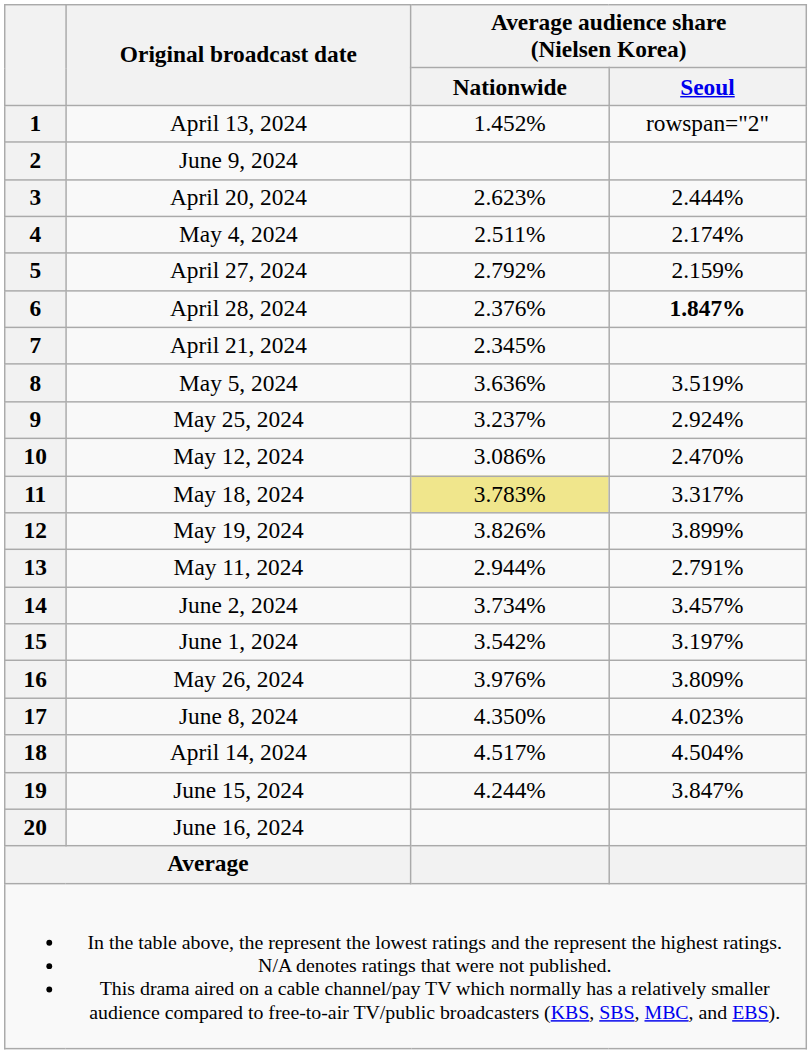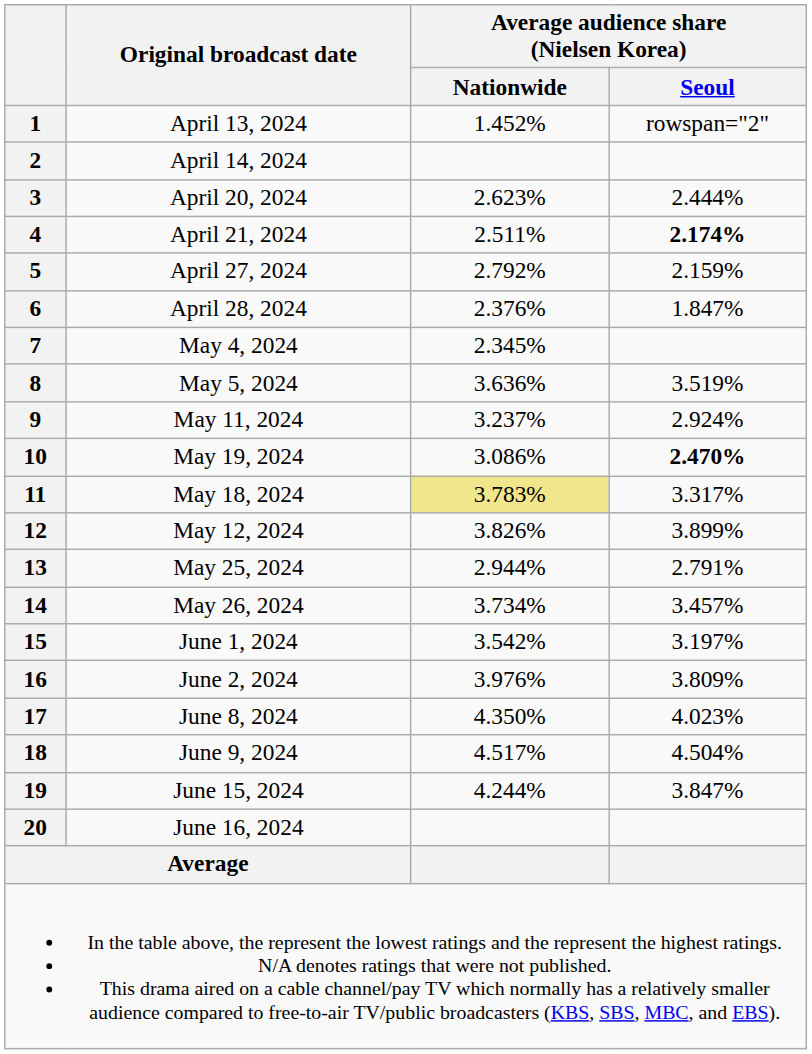(238, 160) June 9, 2024 -> (238, 160) April 14, 2024
(238, 234) May 4, 2024 -> (238, 234) April 21, 2024
(707, 234) normal -> (707, 234) bold
(707, 308) bold -> (707, 308) normal
(238, 345) April 21, 2024 -> (238, 345) May 4, 2024
(238, 419) May 25, 2024 -> (238, 419) May 11, 2024
(238, 456) May 12, 2024 -> (238, 456) May 19, 2024
(707, 456) normal -> (707, 456) bold
(238, 530) May 19, 2024 -> (238, 530) May 12, 2024
(238, 567) May 11, 2024 -> (238, 567) May 25, 2024
(238, 605) June 2, 2024 -> (238, 605) May 26, 2024
(238, 679) May 26, 2024 -> (238, 679) June 2, 2024
(238, 753) April 14, 2024 -> (238, 753) June 9, 2024
